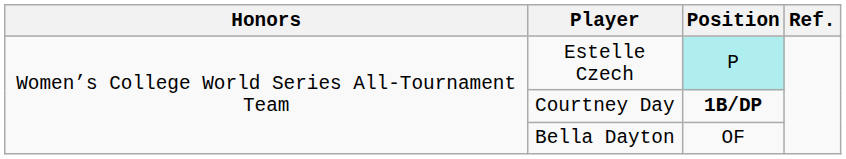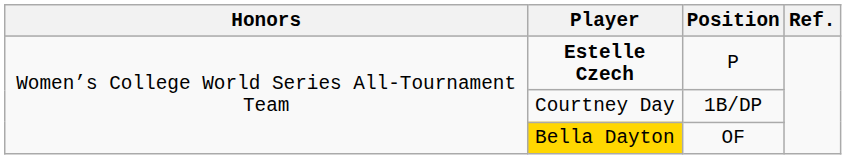(605, 63) normal -> (605, 63) bold
(733, 63) paleturquoise background -> (733, 63) no background
(733, 106) bold -> (733, 106) normal
(605, 138) no background -> (605, 138) gold background
